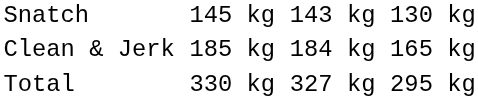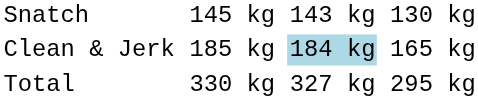(333, 50) no background -> (333, 50) lightblue background
